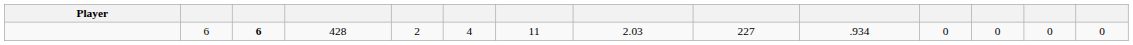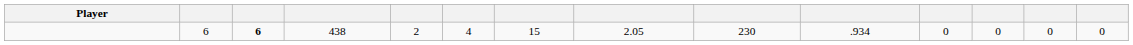(338, 31) 428 -> (337, 31) 438
(534, 31) 11 -> (534, 31) 15
(633, 31) 2.03 -> (634, 31) 2.05
(746, 31) 227 -> (747, 31) 230
